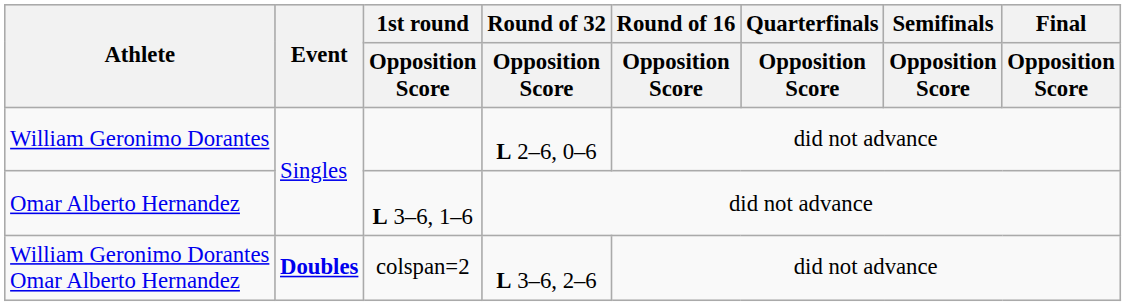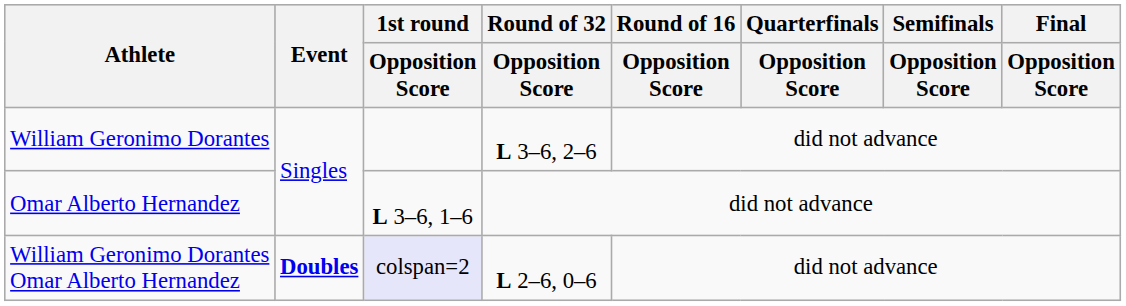(547, 152) L 2–6, 0–6 -> (547, 152) L 3–6, 2–6
(423, 267) no background -> (423, 267) lavender background
(547, 281) L 3–6, 2–6 -> (547, 281) L 2–6, 0–6
